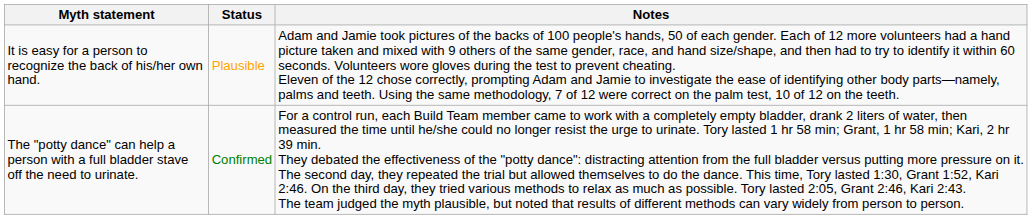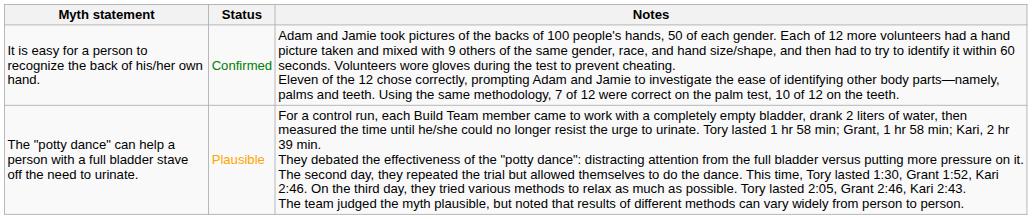(238, 65) Plausible -> (242, 65) Confirmed
(242, 159) Confirmed -> (238, 159) Plausible
